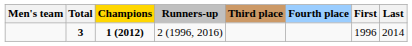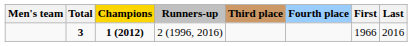(365, 32) 1996 -> (365, 32) 1966
(393, 32) 2014 -> (393, 32) 2016
